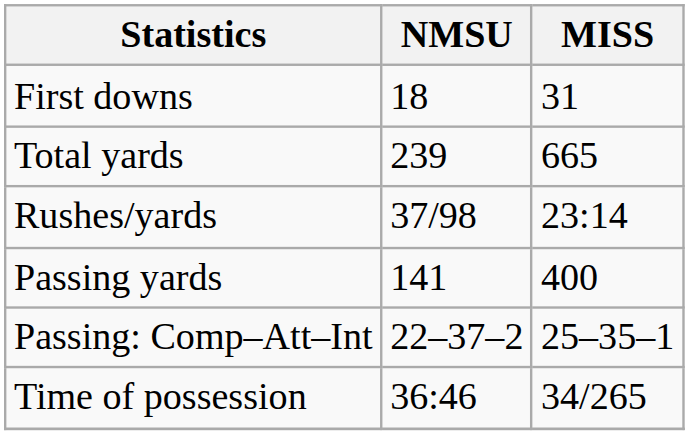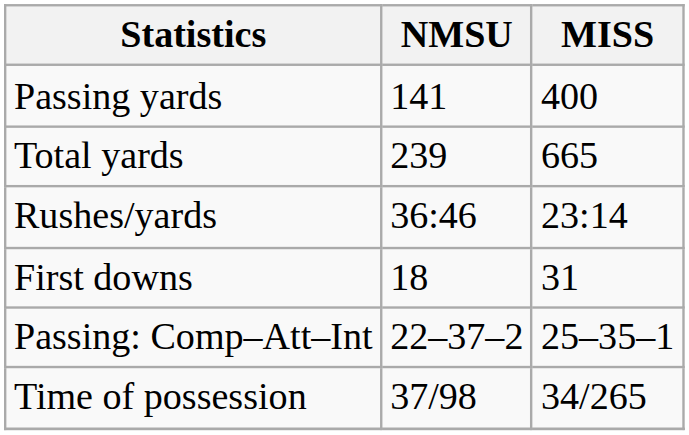rows swapped: (103, 95) <-> (118, 276)
(434, 215) 37/98 -> (434, 215) 36:46
(434, 397) 36:46 -> (434, 397) 37/98
